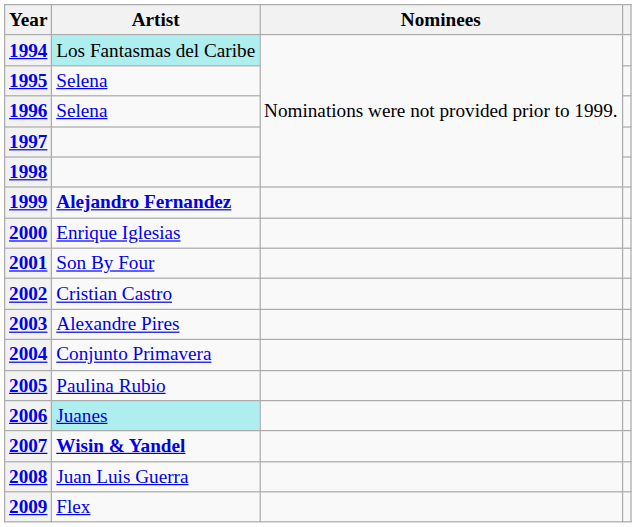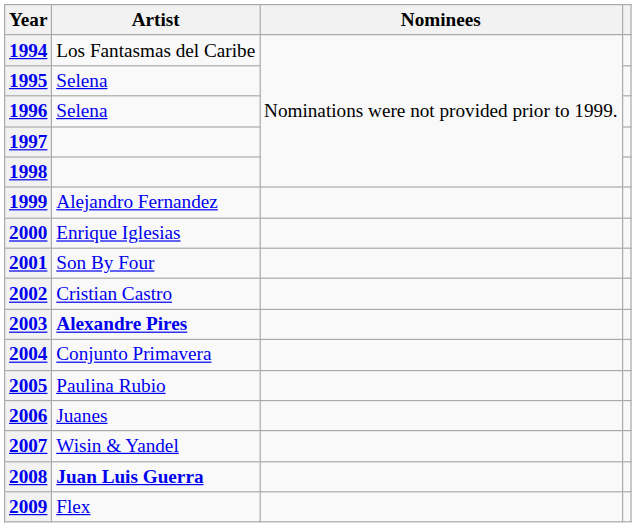(156, 50) paleturquoise background -> (156, 50) no background
(144, 202) bold -> (137, 202) normal
(118, 324) normal -> (122, 324) bold
(82, 415) paleturquoise background -> (82, 415) no background
(121, 446) bold -> (117, 446) normal
(122, 476) normal -> (130, 476) bold
